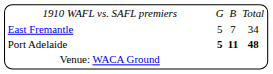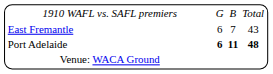(220, 29) 5 -> (220, 29) 6
(253, 29) 34 -> (253, 29) 43
(220, 44) 5 -> (220, 44) 6
